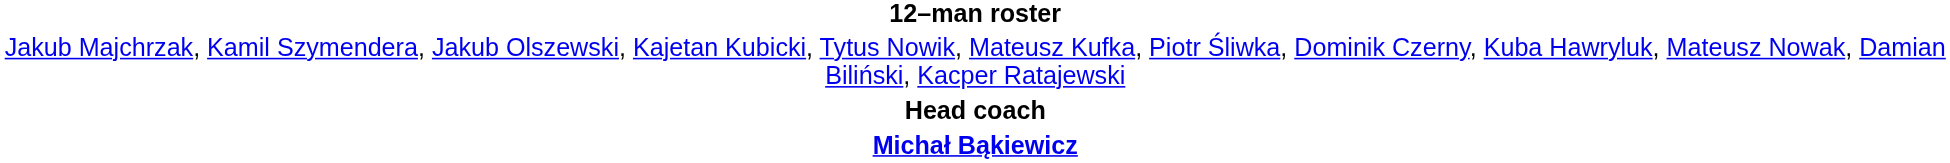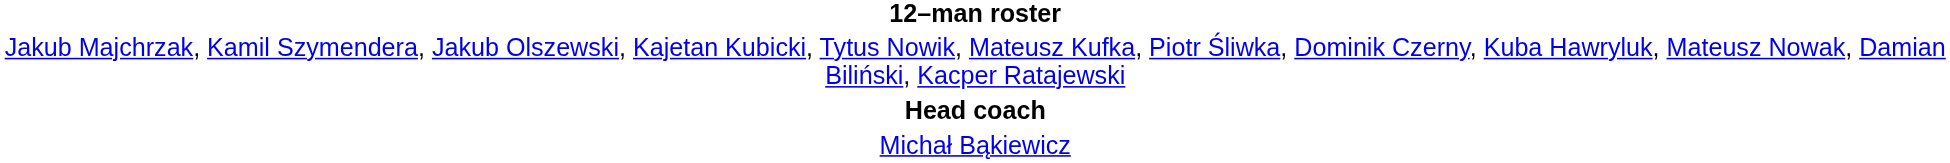(975, 145) bold -> (975, 145) normal
